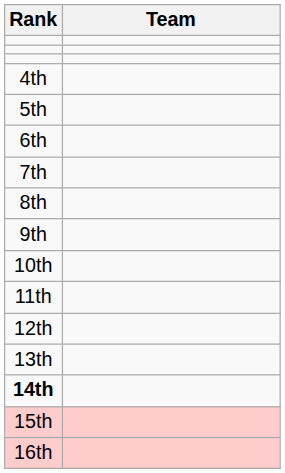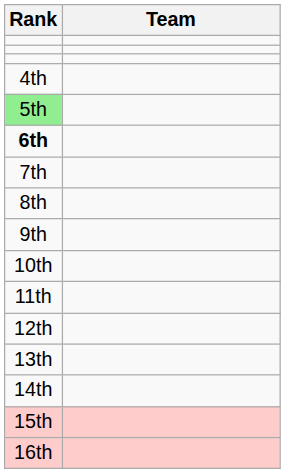(33, 109) no background -> (33, 109) lightgreen background
(33, 140) normal -> (33, 140) bold
(33, 390) bold -> (33, 390) normal
